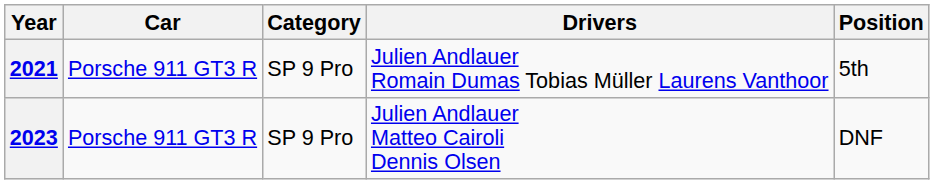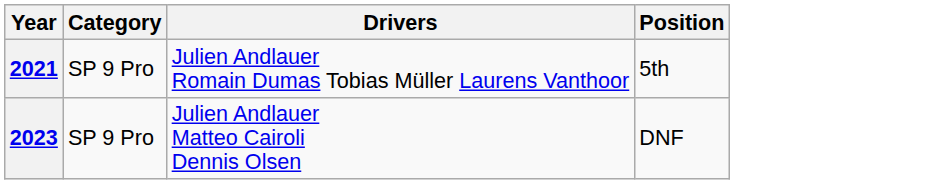- column: (163, 22)
